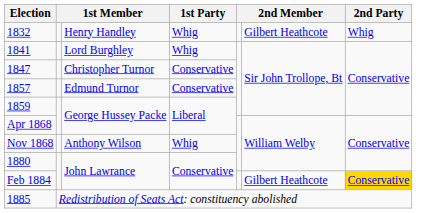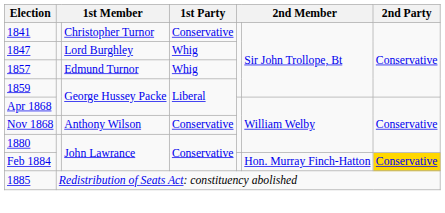- row: (19, 32)
(99, 50) Lord Burghley -> (109, 32) Christopher Turnor
(185, 50) Whig -> (203, 32) Conservative
(109, 69) Christopher Turnor -> (99, 50) Lord Burghley
(203, 69) Conservative -> (185, 50) Whig
(203, 87) Conservative -> (185, 69) Whig
(185, 143) Whig -> (203, 124) Conservative
(286, 180) Gilbert Heathcote -> (307, 161) Hon. Murray Finch-Hatton
